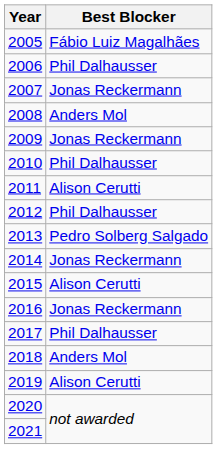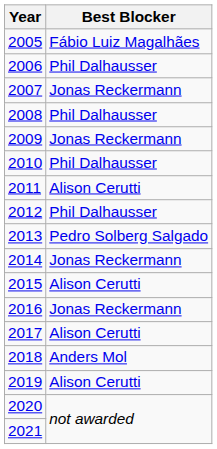(88, 114) Anders Mol -> (103, 114) Phil Dalhausser
(103, 333) Phil Dalhausser -> (95, 333) Alison Cerutti
